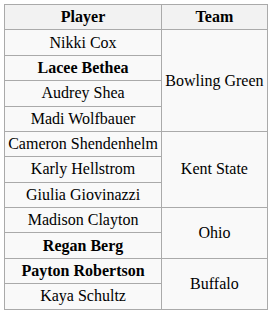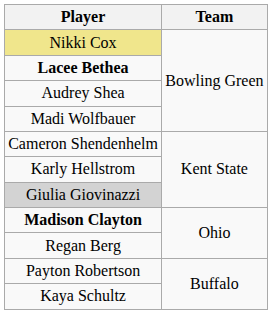(83, 42) no background -> (83, 42) khaki background
(83, 194) no background -> (83, 194) lightgrey background
(83, 220) normal -> (83, 220) bold
(83, 245) bold -> (83, 245) normal
(83, 270) bold -> (83, 270) normal
